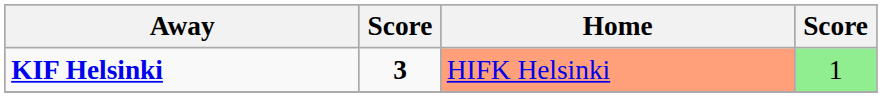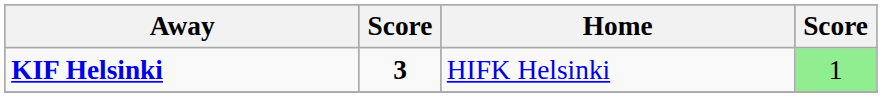(528, 69) lightsalmon background -> (528, 69) no background
